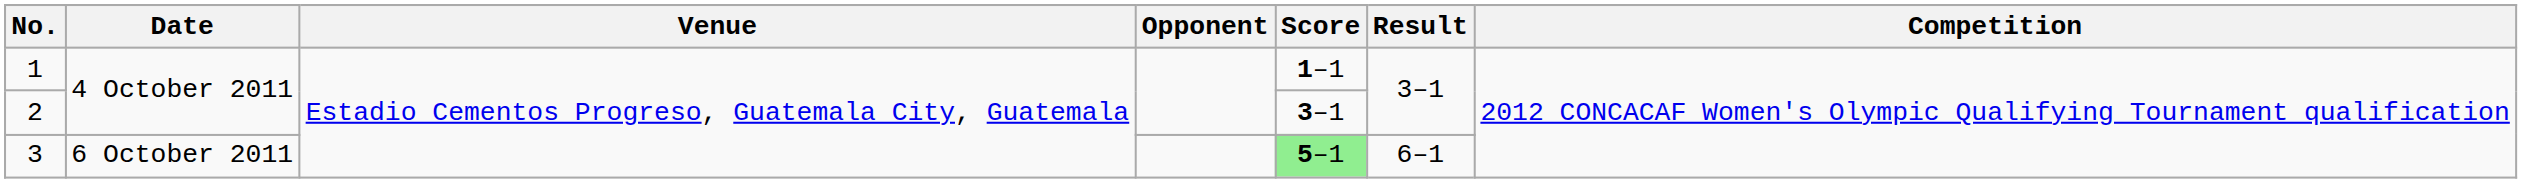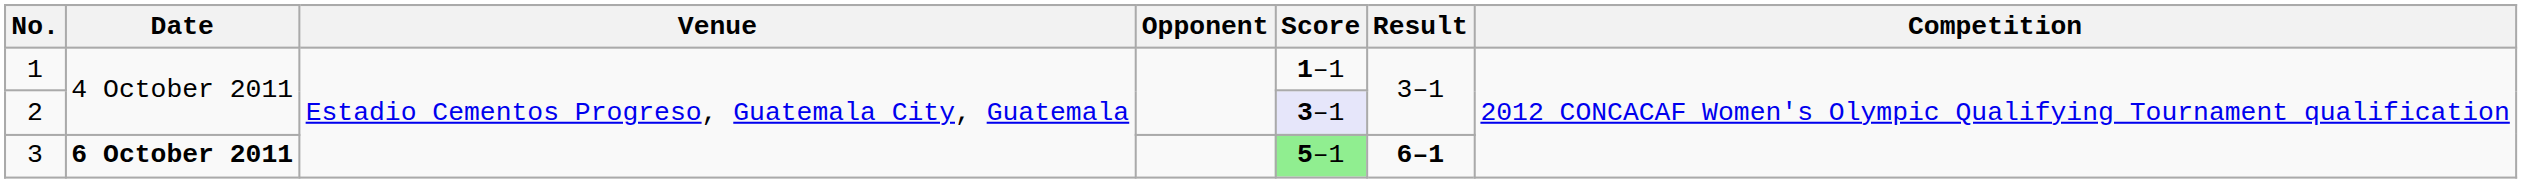(1321, 113) no background -> (1321, 113) lavender background
(182, 156) normal -> (182, 156) bold
(1420, 156) normal -> (1420, 156) bold
